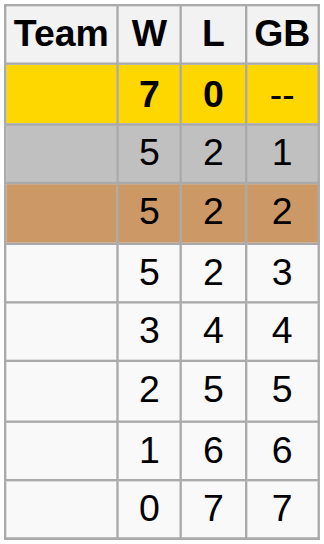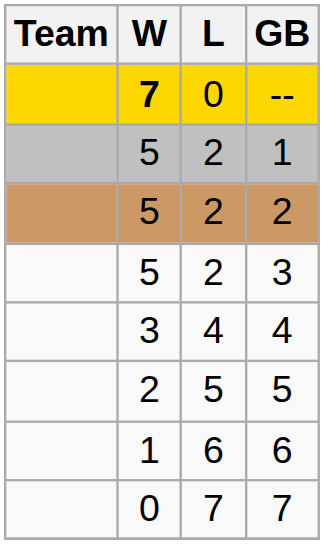(214, 93) bold -> (214, 93) normal
